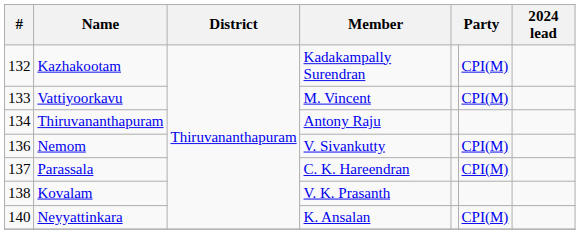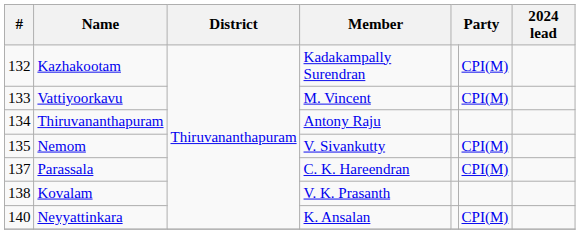(19, 145) 136 -> (19, 145) 135
